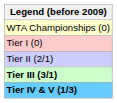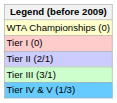(32, 74) bold -> (31, 74) normal
(42, 89) bold -> (41, 89) normal
